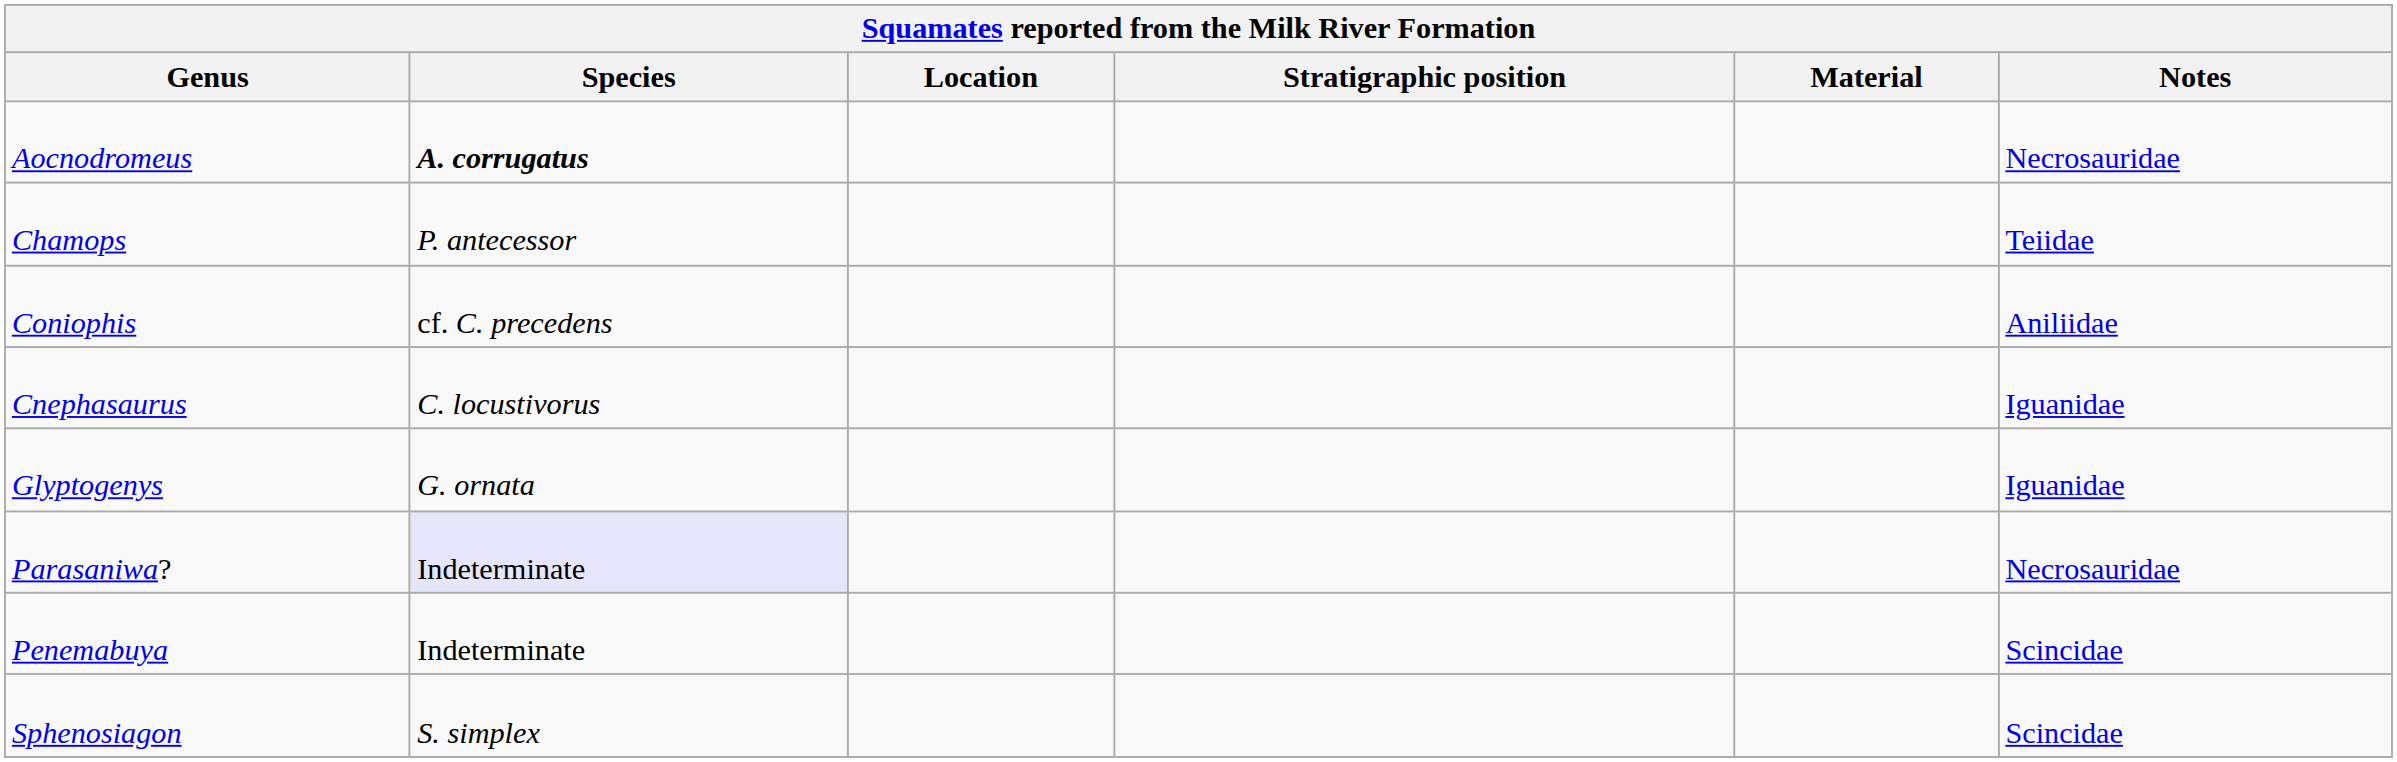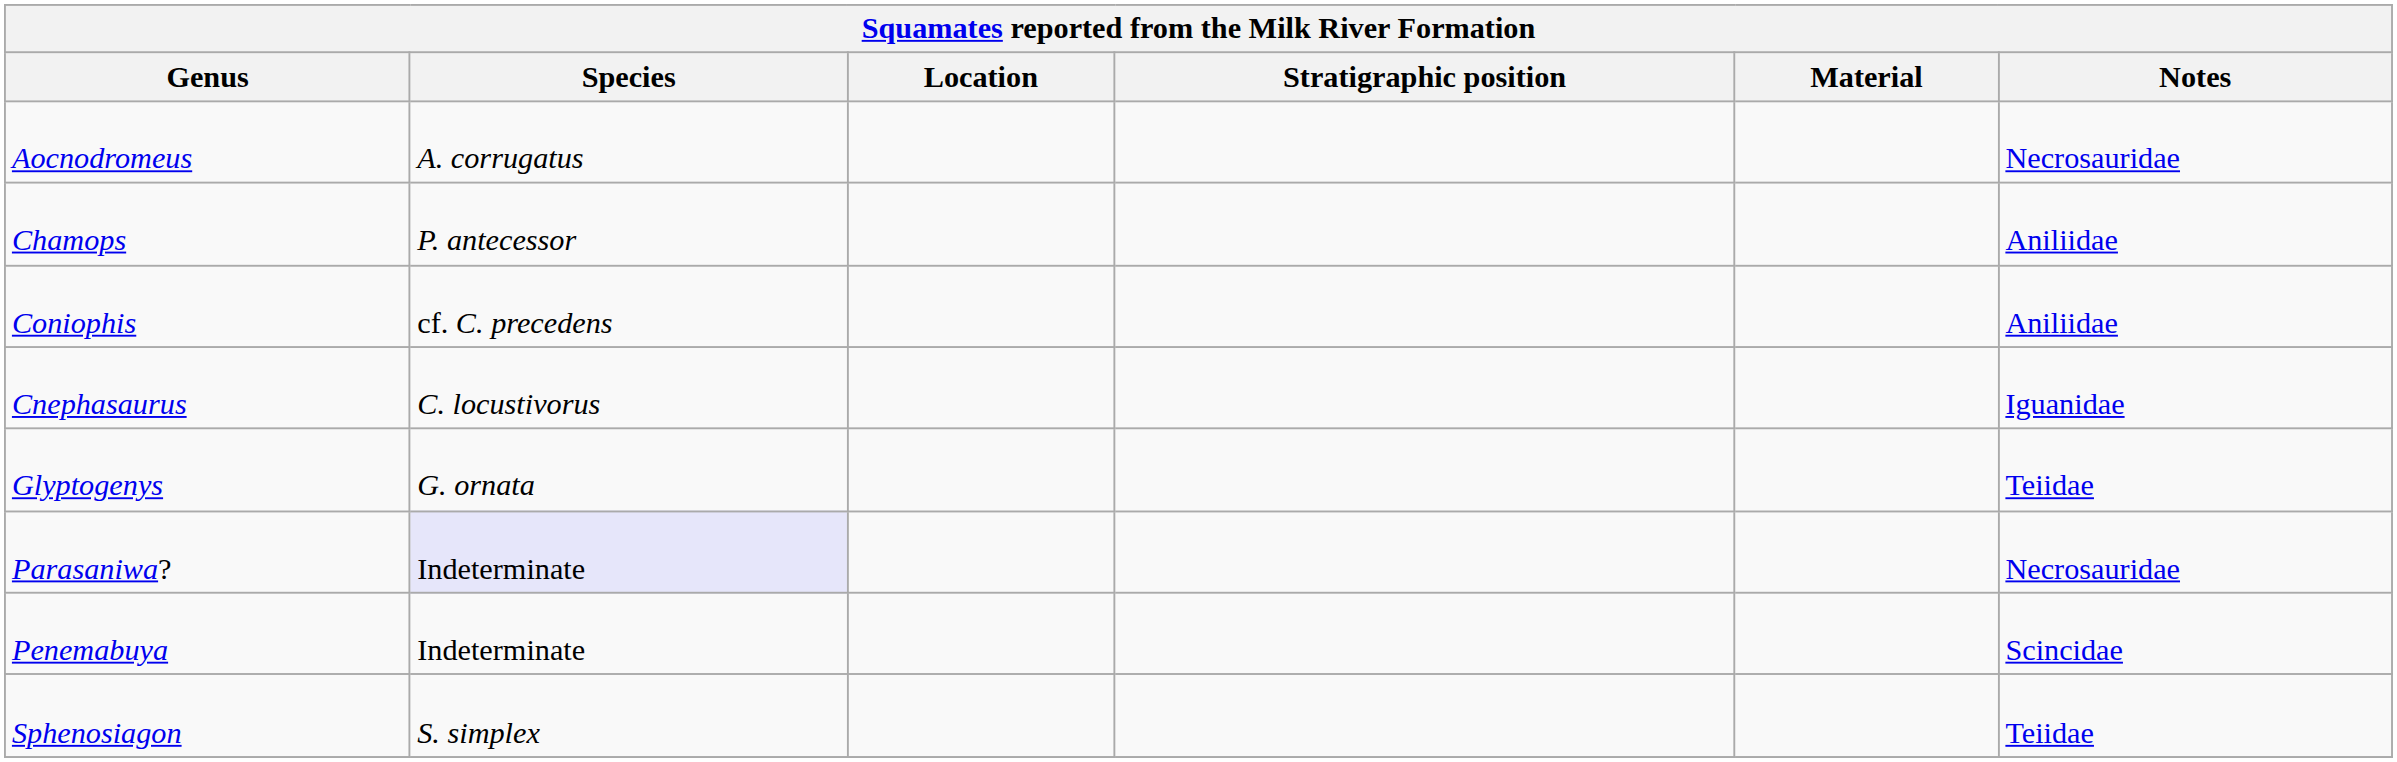(503, 158) bold -> (500, 158) normal
(2050, 240) Teiidae -> (2062, 240) Aniliidae
(2065, 486) Iguanidae -> (2050, 486) Teiidae
(2064, 732) Scincidae -> (2050, 732) Teiidae
